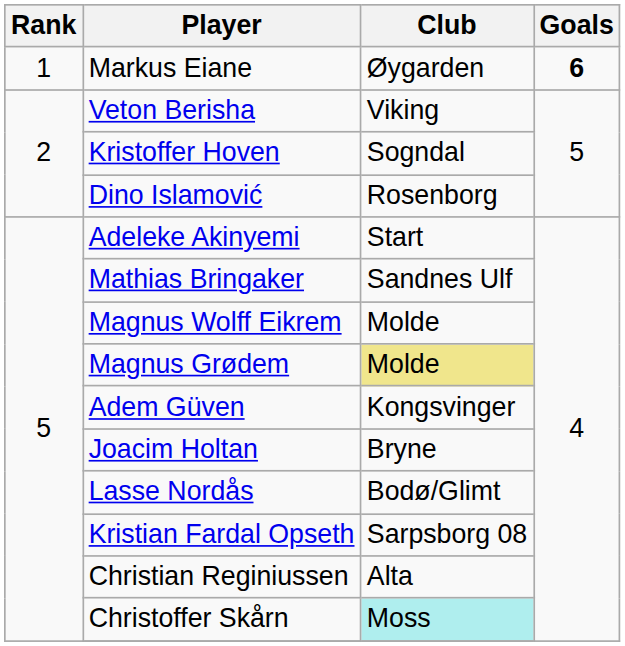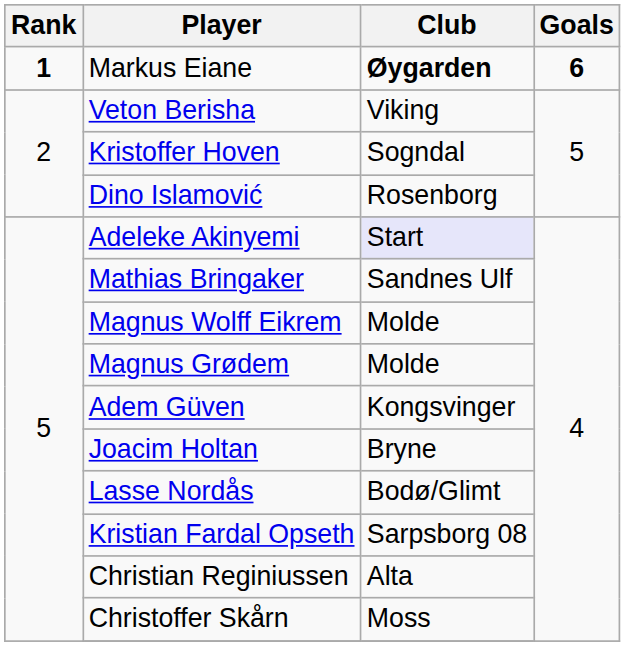(44, 68) normal -> (44, 68) bold
(425, 68) normal -> (429, 68) bold
(395, 237) no background -> (395, 237) lavender background
(403, 364) khaki background -> (403, 364) no background
(399, 618) paleturquoise background -> (399, 618) no background
